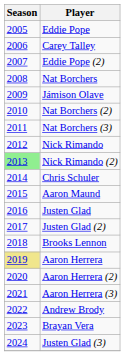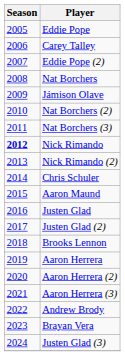(17, 144) normal -> (17, 144) bold
(17, 161) lightgreen background -> (17, 161) no background
(17, 260) khaki background -> (17, 260) no background
